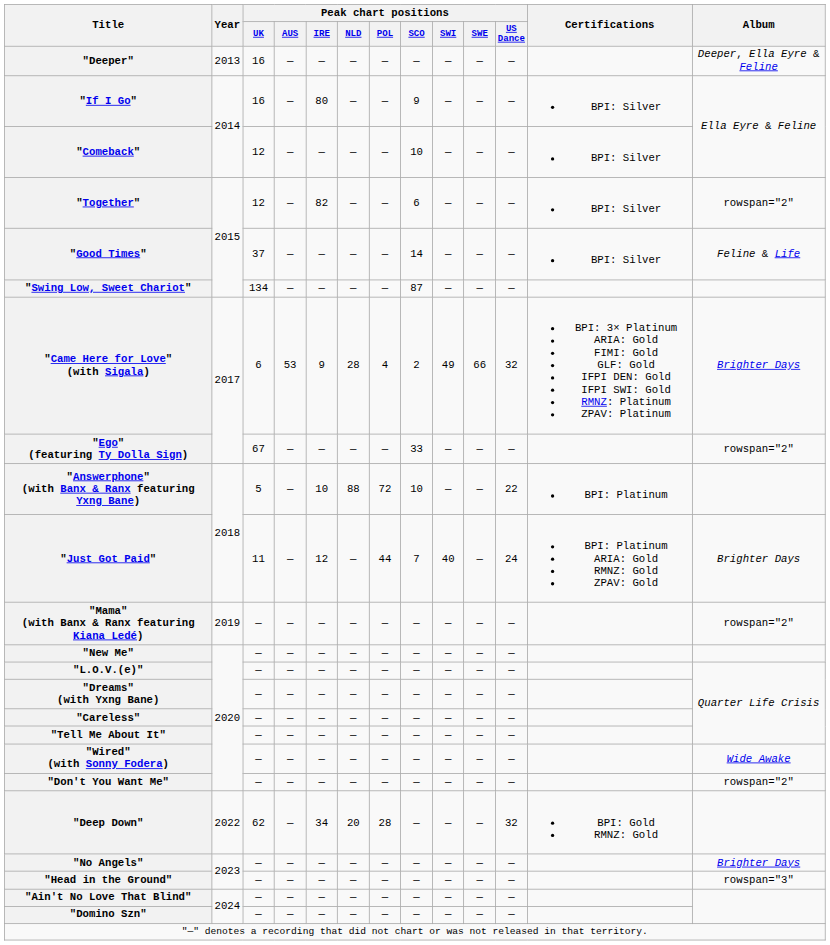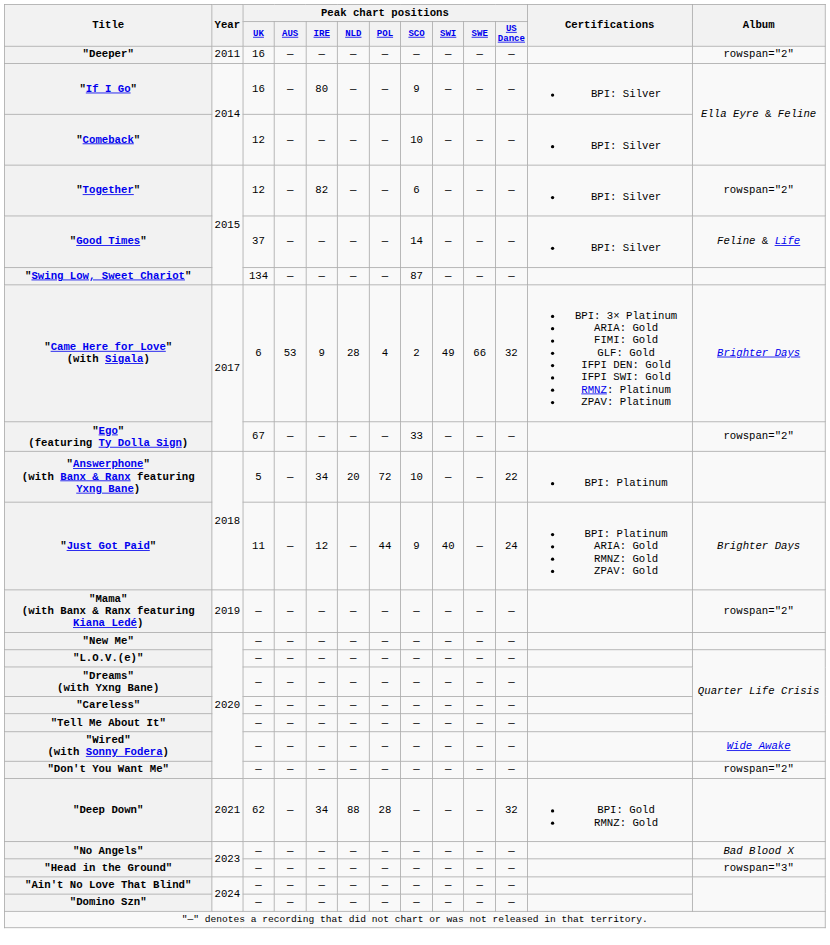(227, 61) 2013 -> (227, 55) 2011
(759, 61) Deeper, Ella Eyre & Feline -> (759, 55) rowspan="2"
(322, 489) 10 -> (322, 477) 34
(353, 489) 88 -> (353, 477) 20
(417, 559) 7 -> (417, 546) 9
(227, 822) 2022 -> (227, 810) 2021
(353, 822) 20 -> (353, 810) 88
(759, 863) Brighter Days -> (759, 850) Bad Blood X
